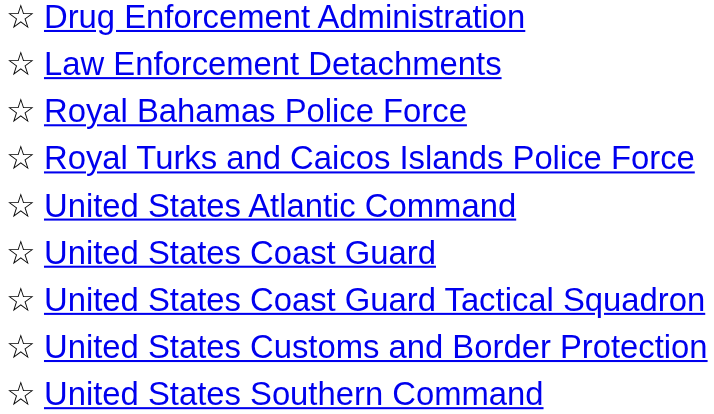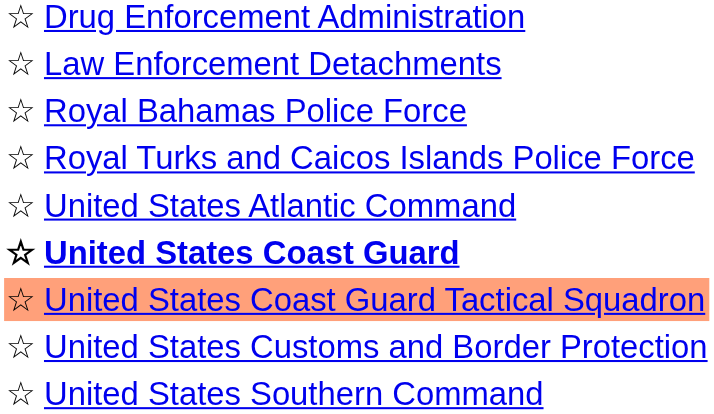(221, 252) normal -> (233, 252) bold
(356, 300) no background -> (356, 300) lightsalmon background
